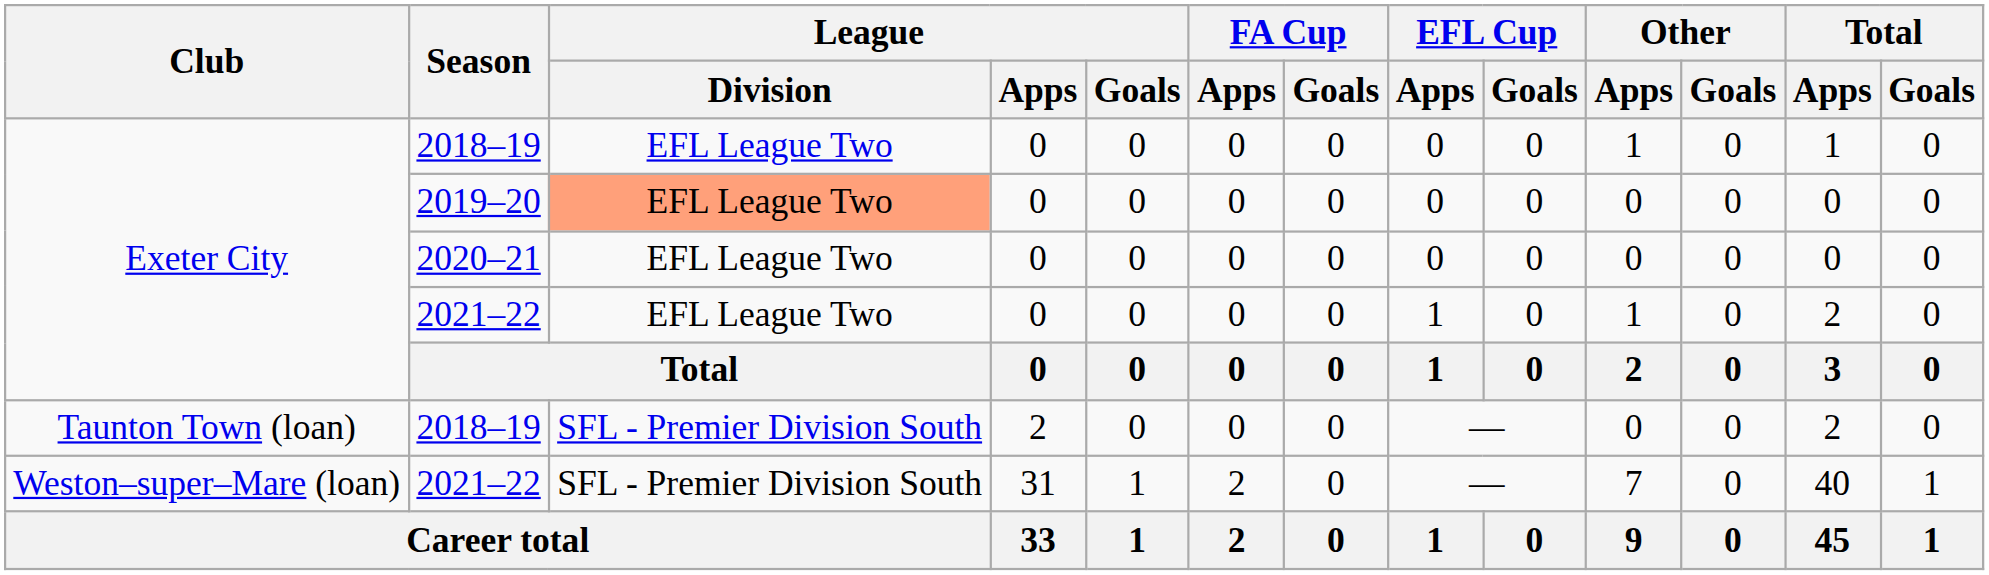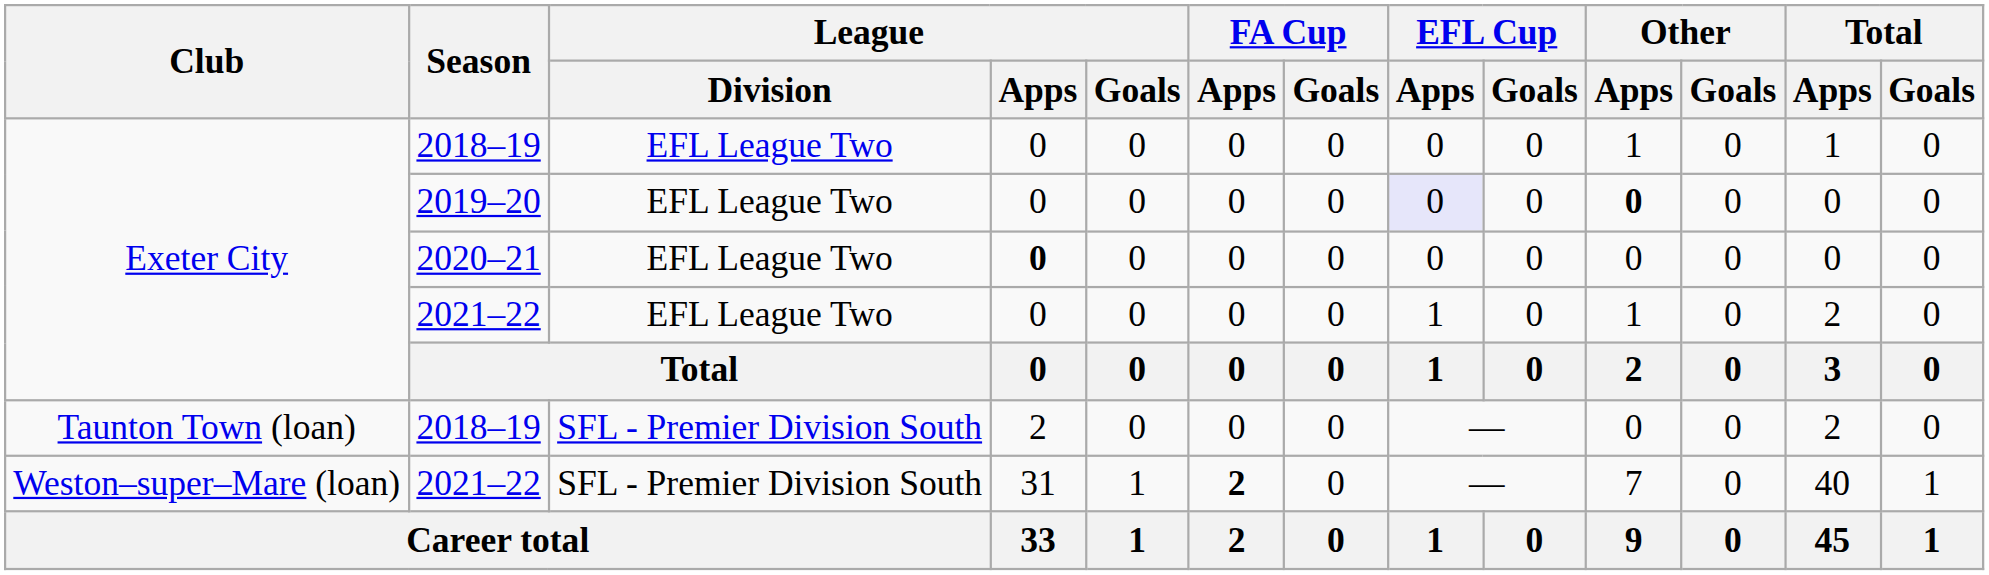(770, 201) lightsalmon background -> (770, 201) no background
(1435, 201) no background -> (1435, 201) lavender background
(1634, 201) normal -> (1634, 201) bold
(1038, 257) normal -> (1038, 257) bold
(1237, 483) normal -> (1237, 483) bold
